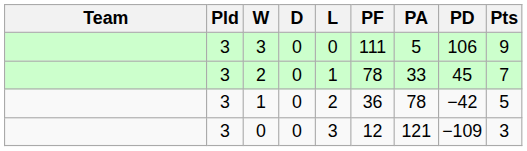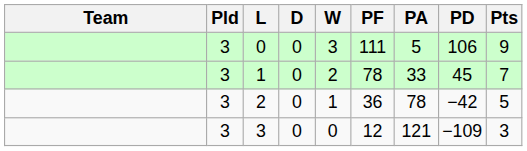columns swapped: (261, 18) <-> (333, 18)
